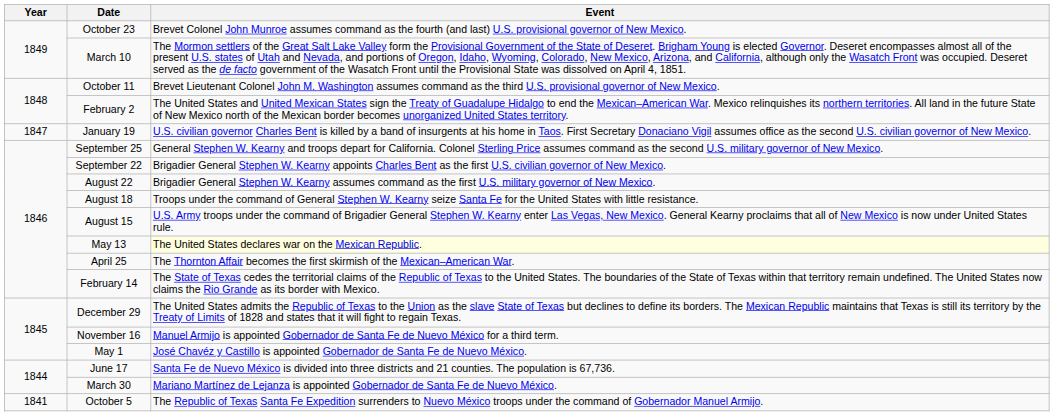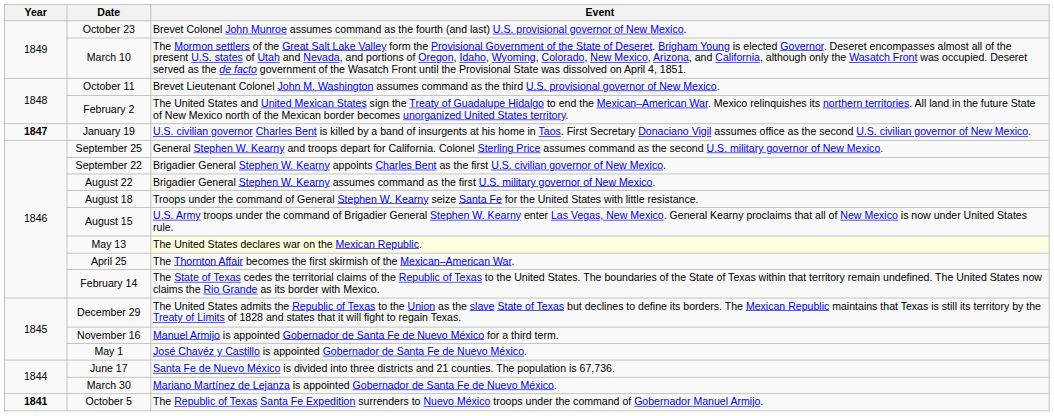(36, 132) normal -> (36, 132) bold
(36, 402) normal -> (36, 402) bold
